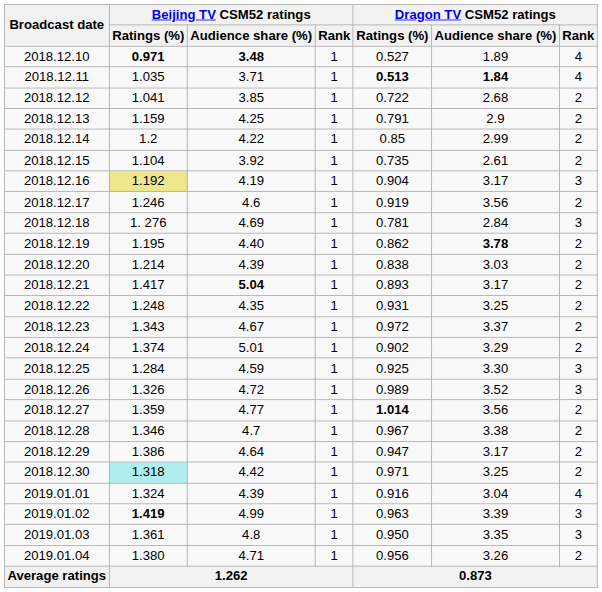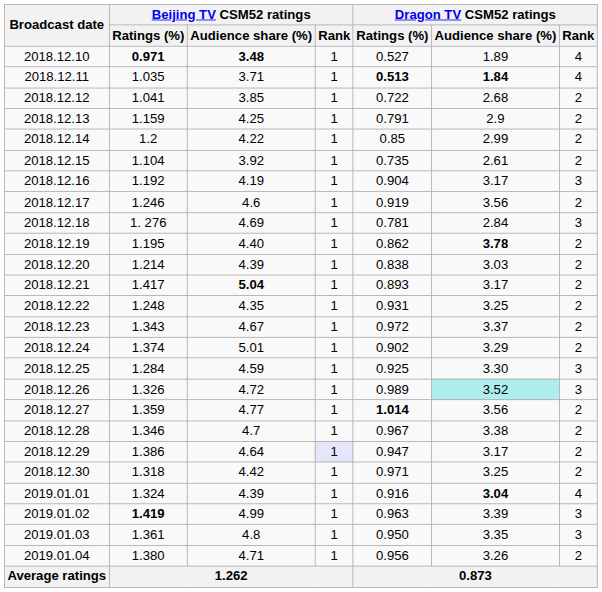(148, 181) khaki background -> (148, 181) no background
(495, 389) no background -> (495, 389) paleturquoise background
(334, 451) no background -> (334, 451) lavender background
(148, 472) paleturquoise background -> (148, 472) no background
(495, 493) normal -> (495, 493) bold
